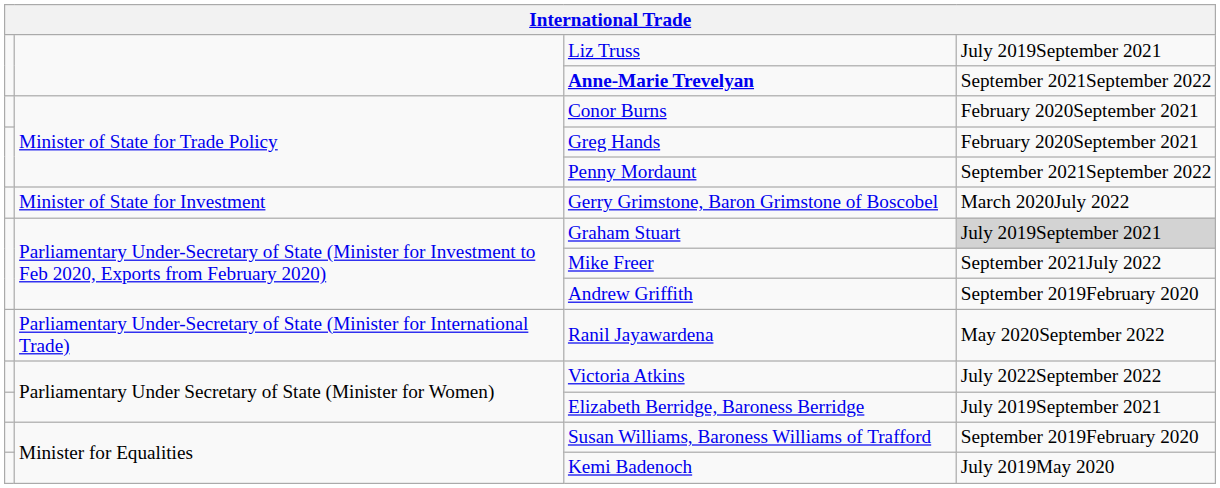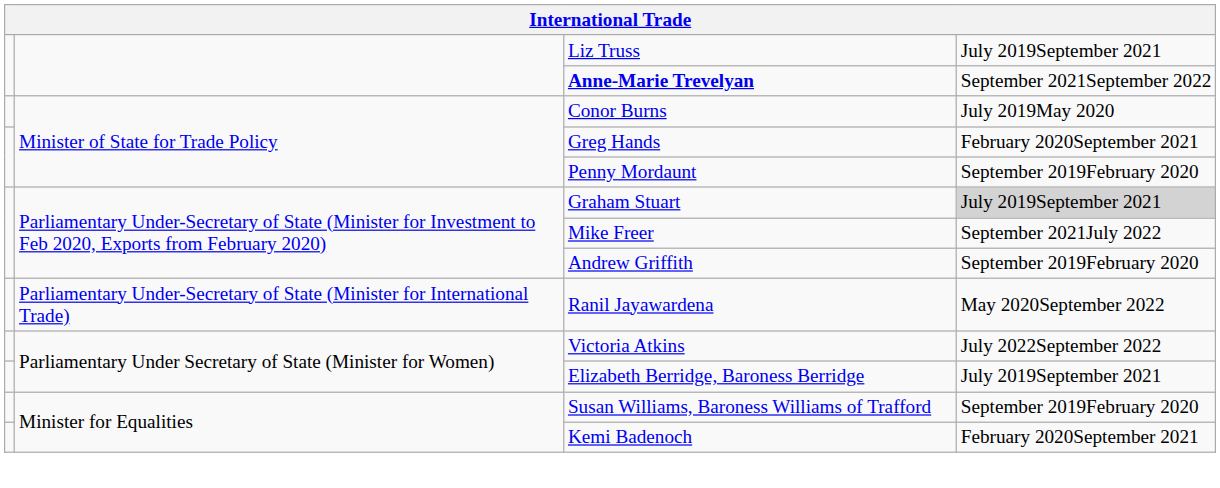(1080, 111) February 2020September 2021 -> (1038, 111) July 2019May 2020
(1086, 171) September 2021September 2022 -> (1080, 171) September 2019February 2020
- row: (753, 202)
(1038, 467) July 2019May 2020 -> (1080, 437) February 2020September 2021
